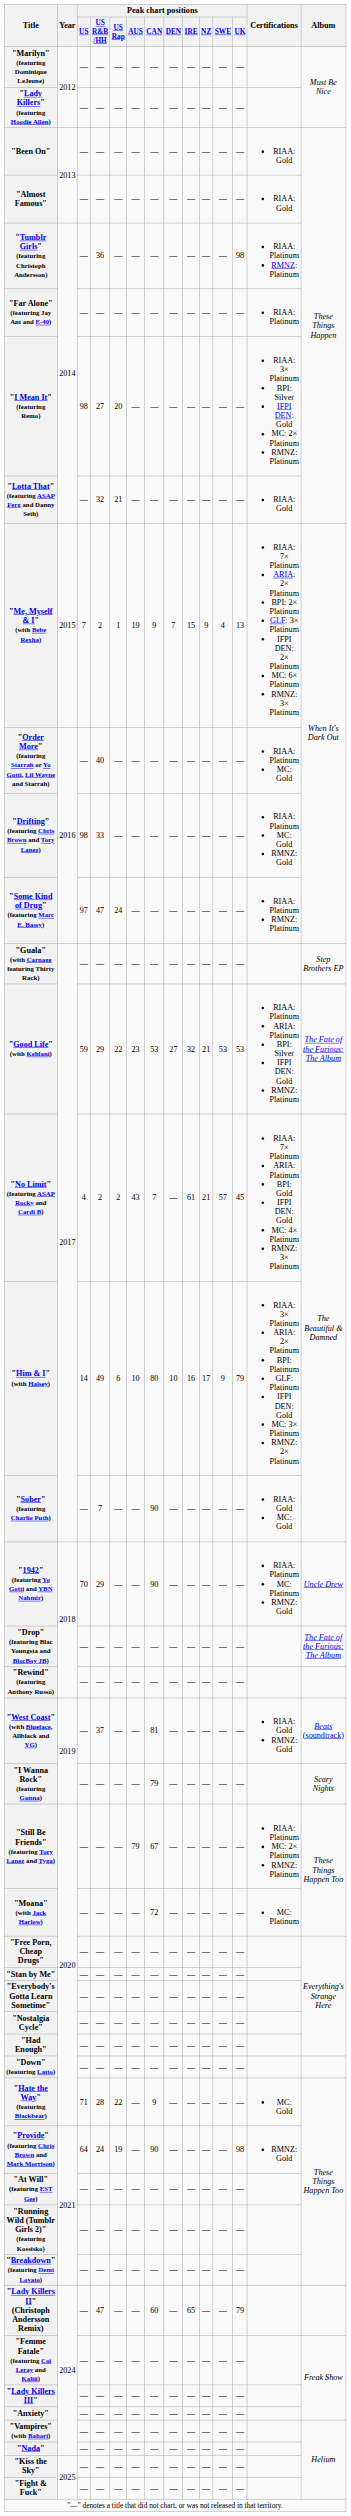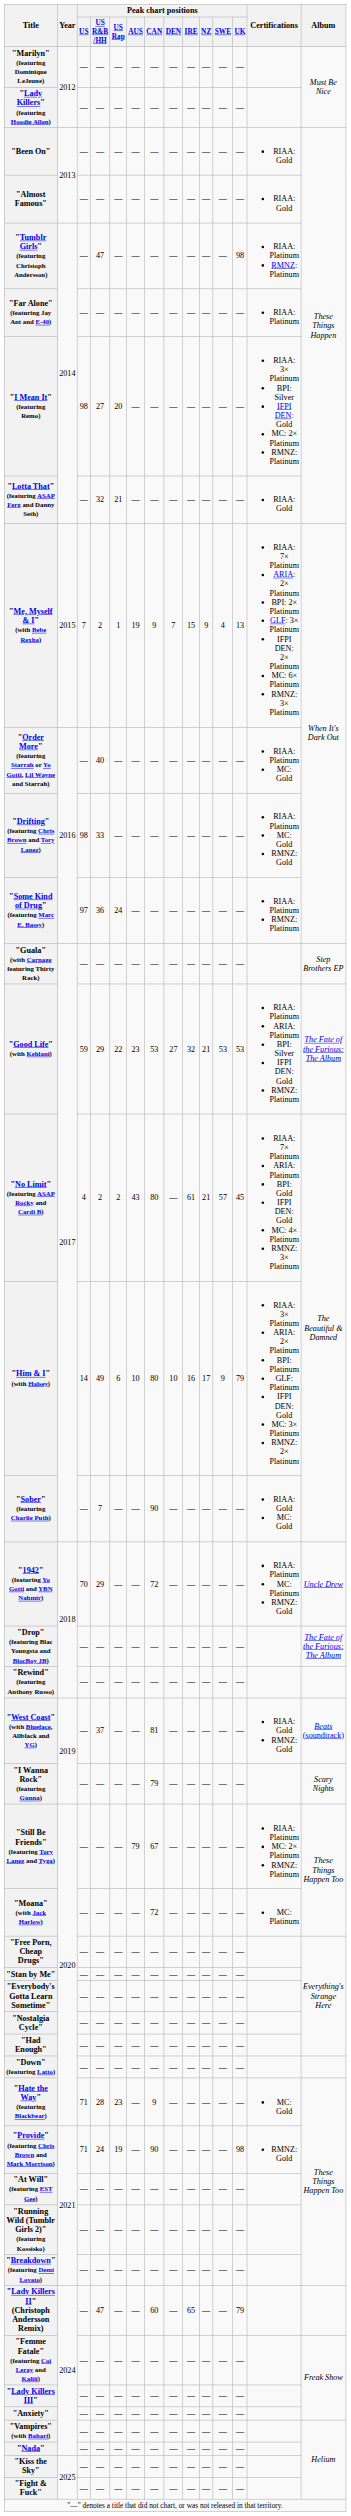(100, 256) 36 -> (100, 256) 47
(100, 910) 47 -> (100, 910) 36
(154, 1197) 7 -> (154, 1197) 80
(154, 1584) 90 -> (154, 1584) 72
(118, 2102) 22 -> (118, 2102) 23
(84, 2149) 64 -> (84, 2149) 71
